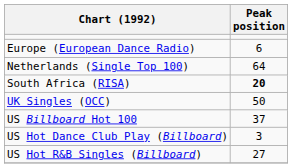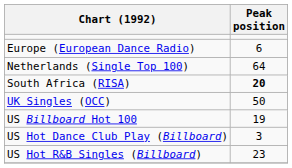(259, 119) 37 -> (259, 119) 19
(259, 154) 27 -> (259, 154) 23
